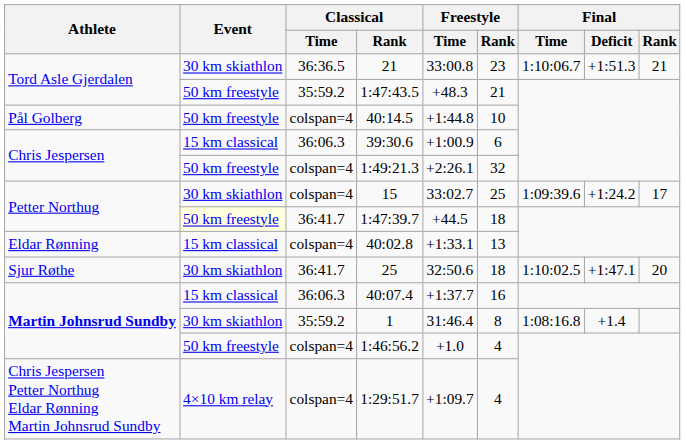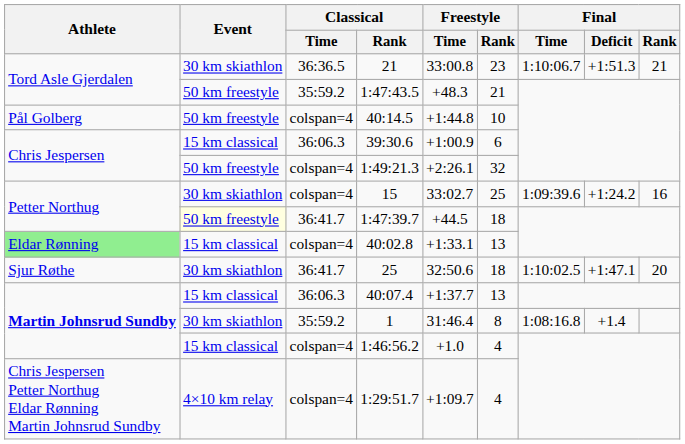(660, 194) 17 -> (660, 194) 16
(53, 244) no background -> (53, 244) lightgreen background
(498, 295) 16 -> (498, 295) 13
(231, 346) 50 km freestyle -> (231, 346) 15 km classical
